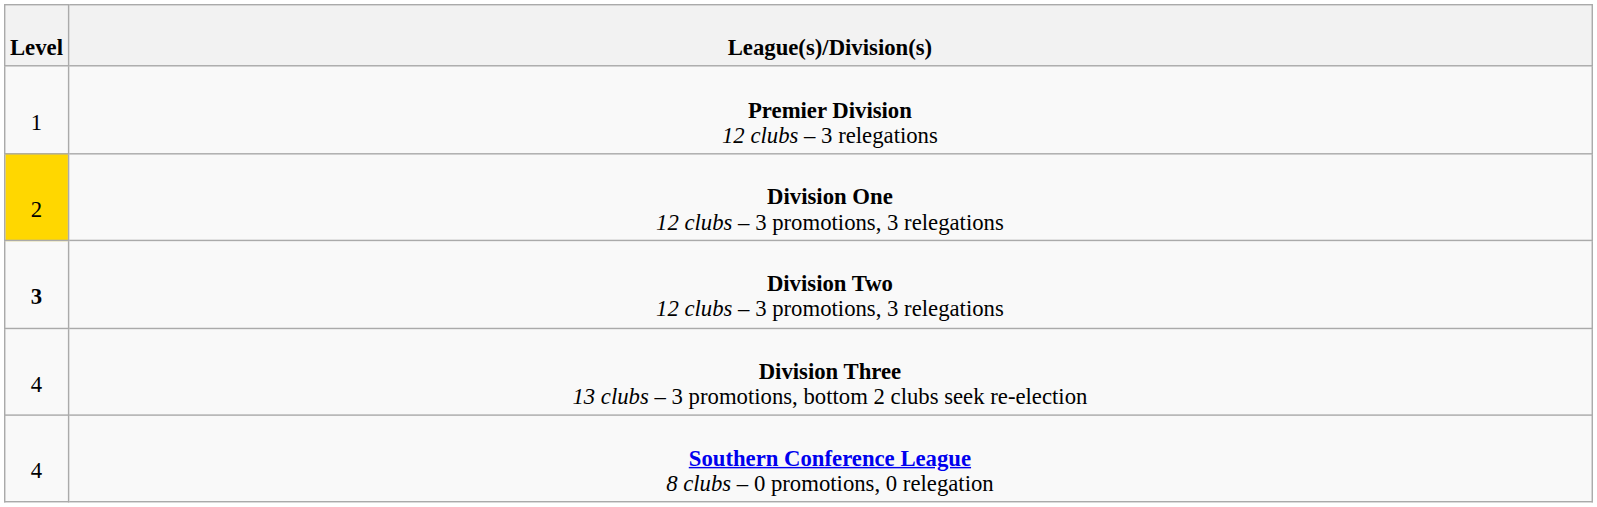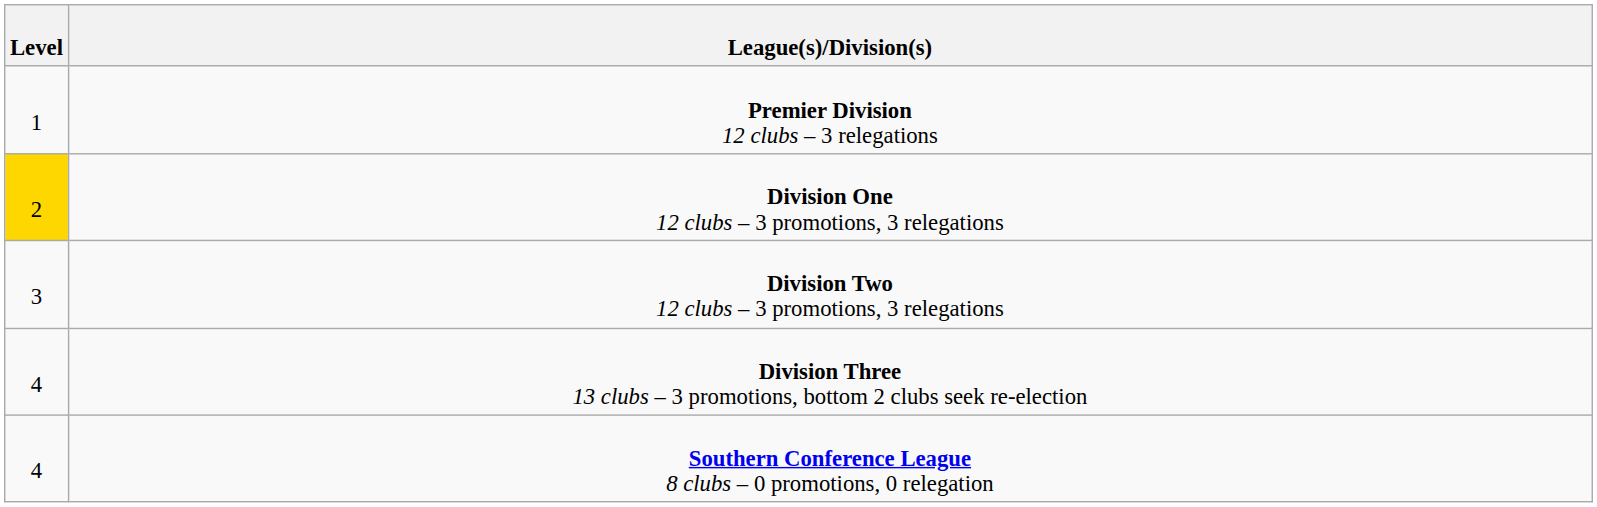(36, 296) bold -> (36, 296) normal
